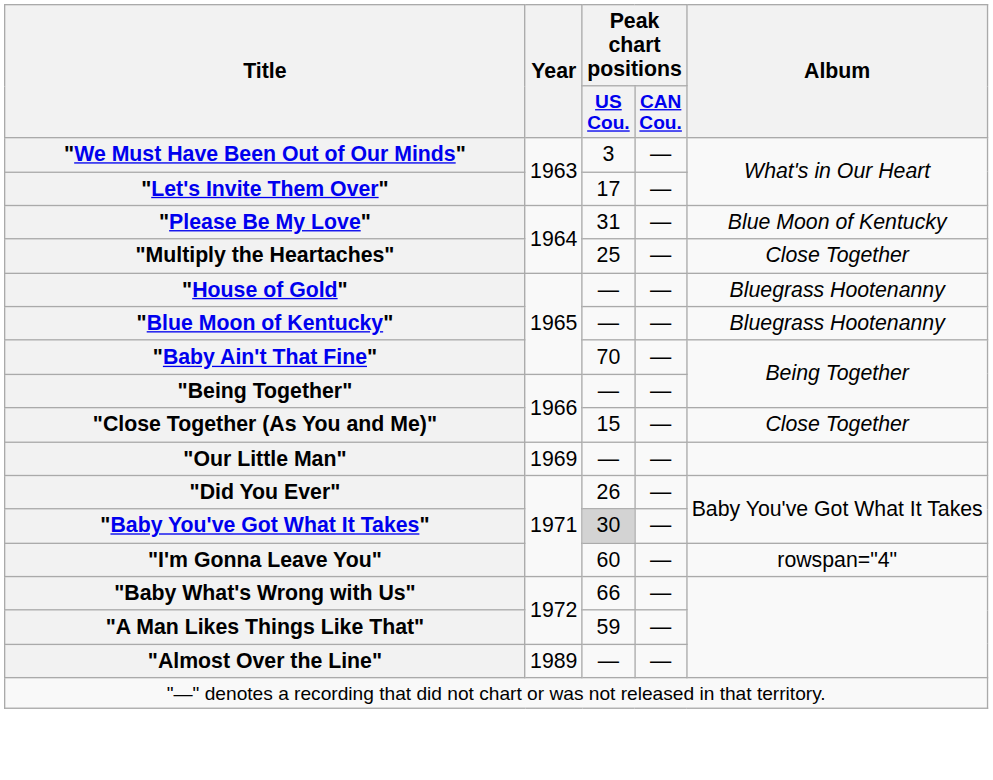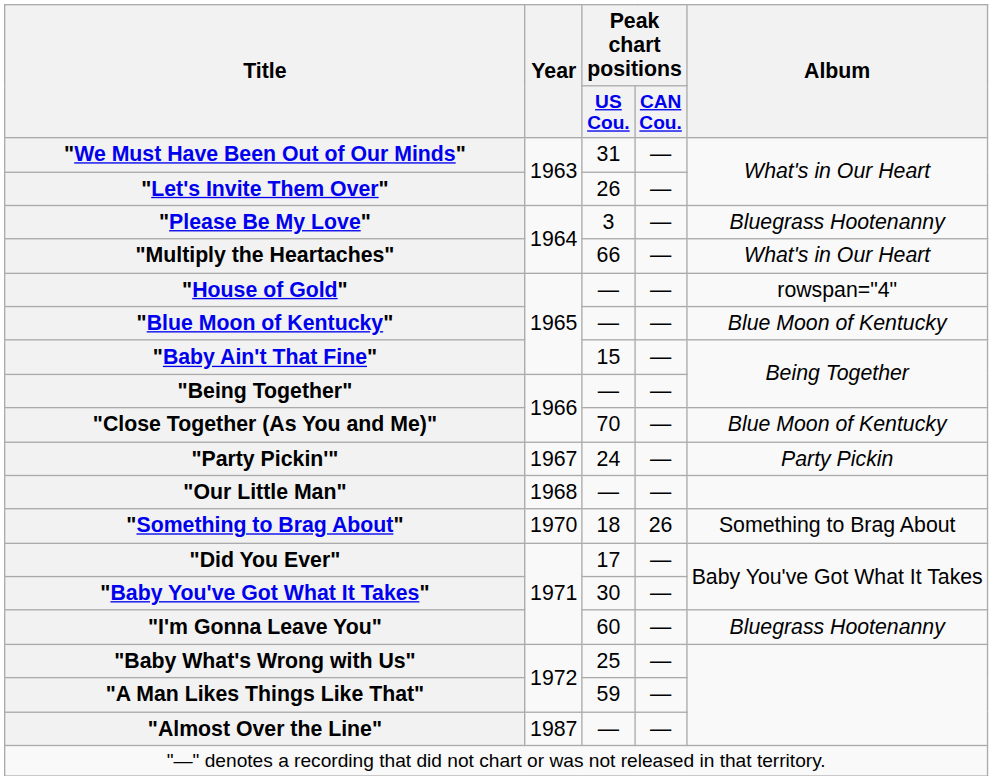(608, 154) 3 -> (608, 154) 31
(608, 188) 17 -> (608, 188) 26
(608, 222) 31 -> (608, 222) 3
(837, 222) Blue Moon of Kentucky -> (837, 222) Bluegrass Hootenanny
(608, 255) 25 -> (608, 255) 66
(837, 255) Close Together -> (837, 255) What's in Our Heart
(837, 289) Bluegrass Hootenanny -> (837, 289) rowspan="4"
(837, 323) Bluegrass Hootenanny -> (837, 323) Blue Moon of Kentucky
(608, 357) 70 -> (608, 357) 15
(608, 424) 15 -> (608, 424) 70
(837, 424) Close Together -> (837, 424) Blue Moon of Kentucky
+ row: (265, 458)
(554, 458) 1969 -> (554, 492) 1968
+ row: (265, 525)
(608, 492) 26 -> (608, 559) 17
(608, 525) lightgrey background -> (608, 593) no background
(837, 559) rowspan="4" -> (837, 627) Bluegrass Hootenanny
(608, 593) 66 -> (608, 660) 25
(554, 660) 1989 -> (554, 728) 1987
